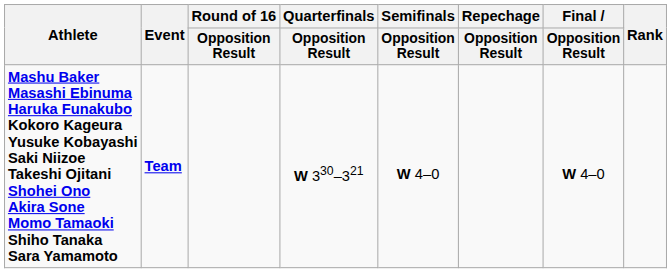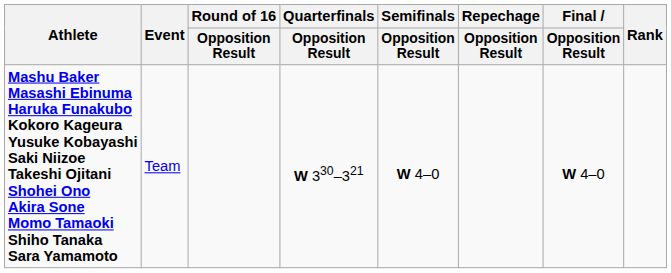(163, 167) bold -> (163, 167) normal
